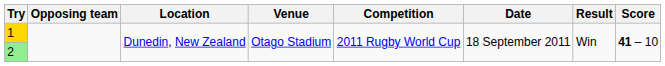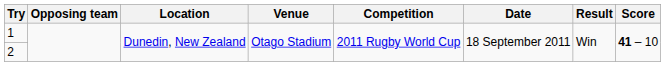(10, 33) gold background -> (10, 33) no background
(10, 52) lightgreen background -> (10, 52) no background
